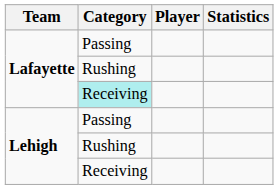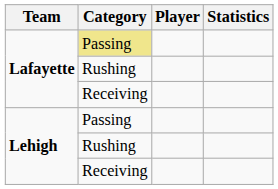(107, 43) no background -> (107, 43) khaki background
(115, 94) paleturquoise background -> (115, 94) no background
